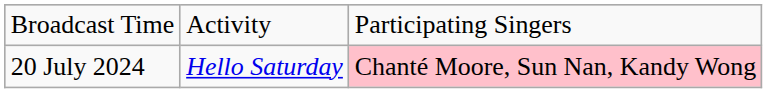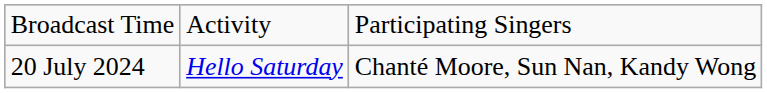(555, 66) pink background -> (555, 66) no background
